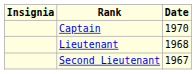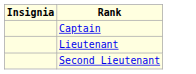- column: (177, 12)
